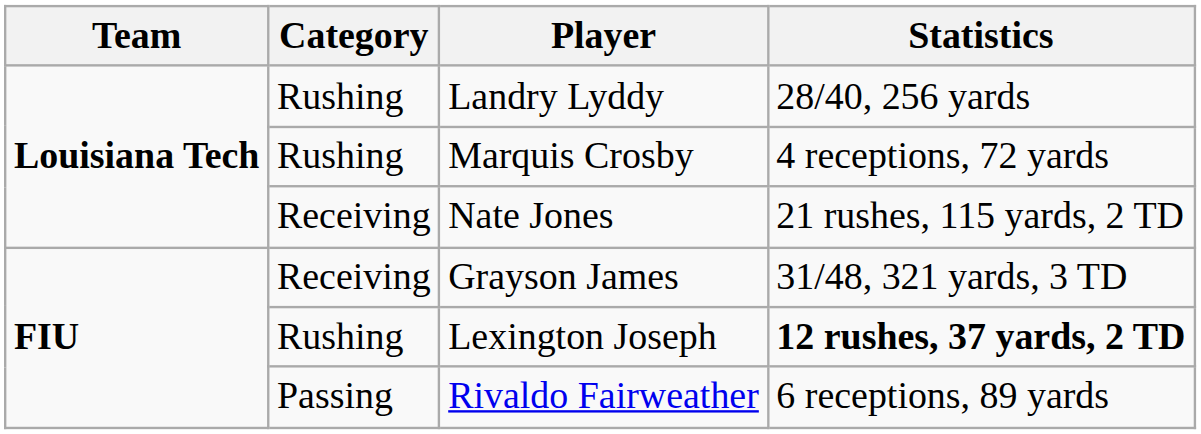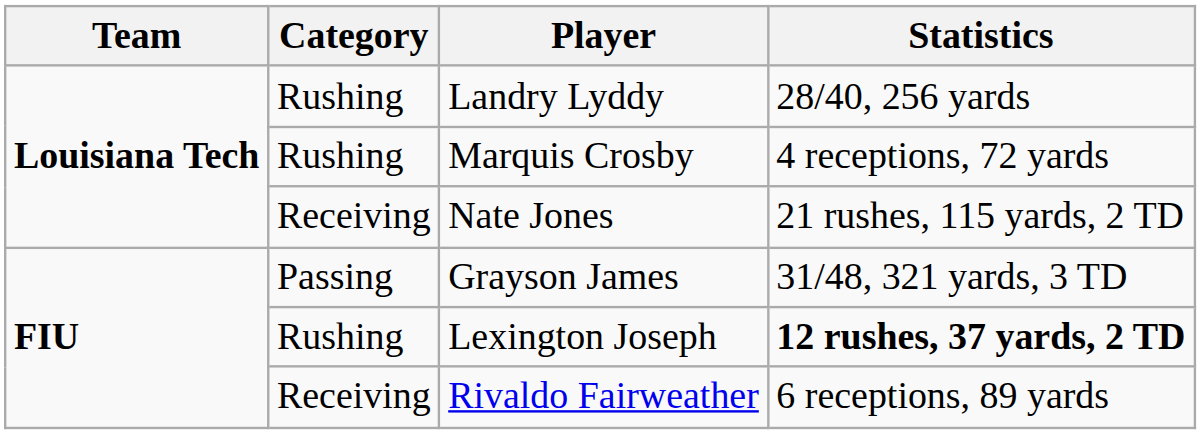(354, 276) Receiving -> (335, 276) Passing
(335, 396) Passing -> (354, 396) Receiving
